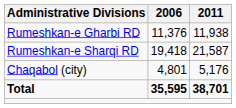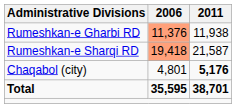(169, 32) no background -> (169, 32) lightsalmon background
(169, 51) no background -> (169, 51) lightsalmon background
(214, 70) normal -> (214, 70) bold
